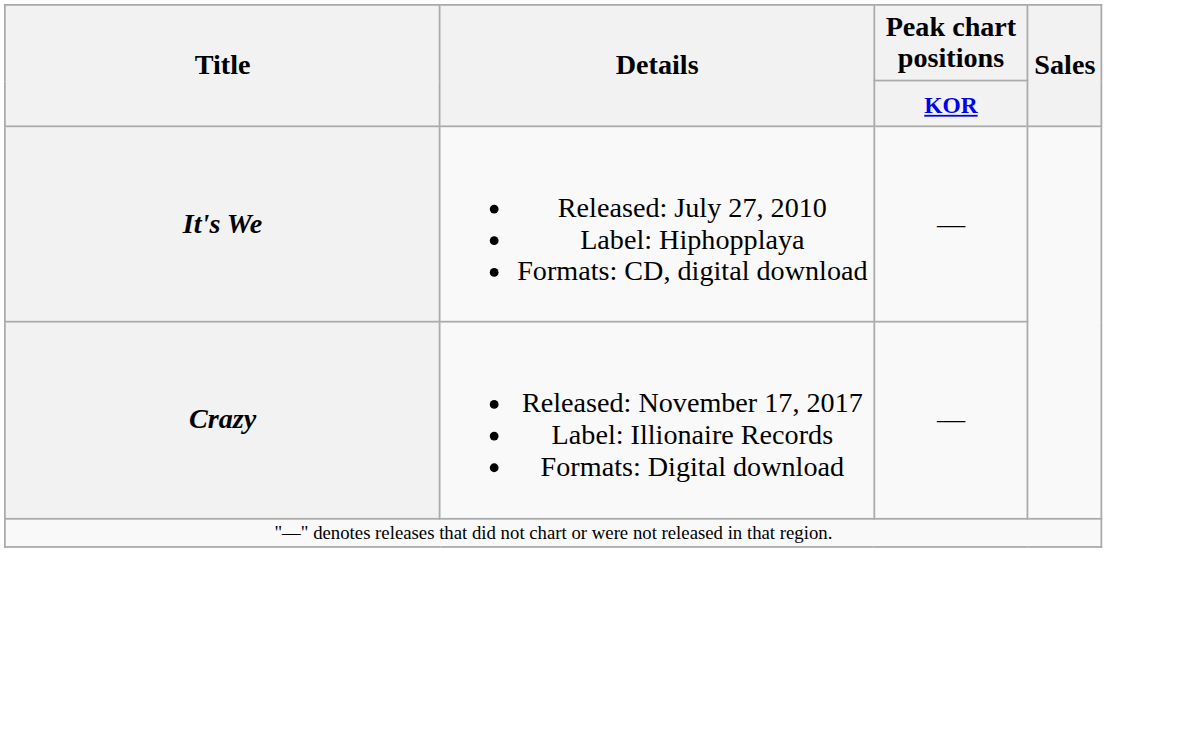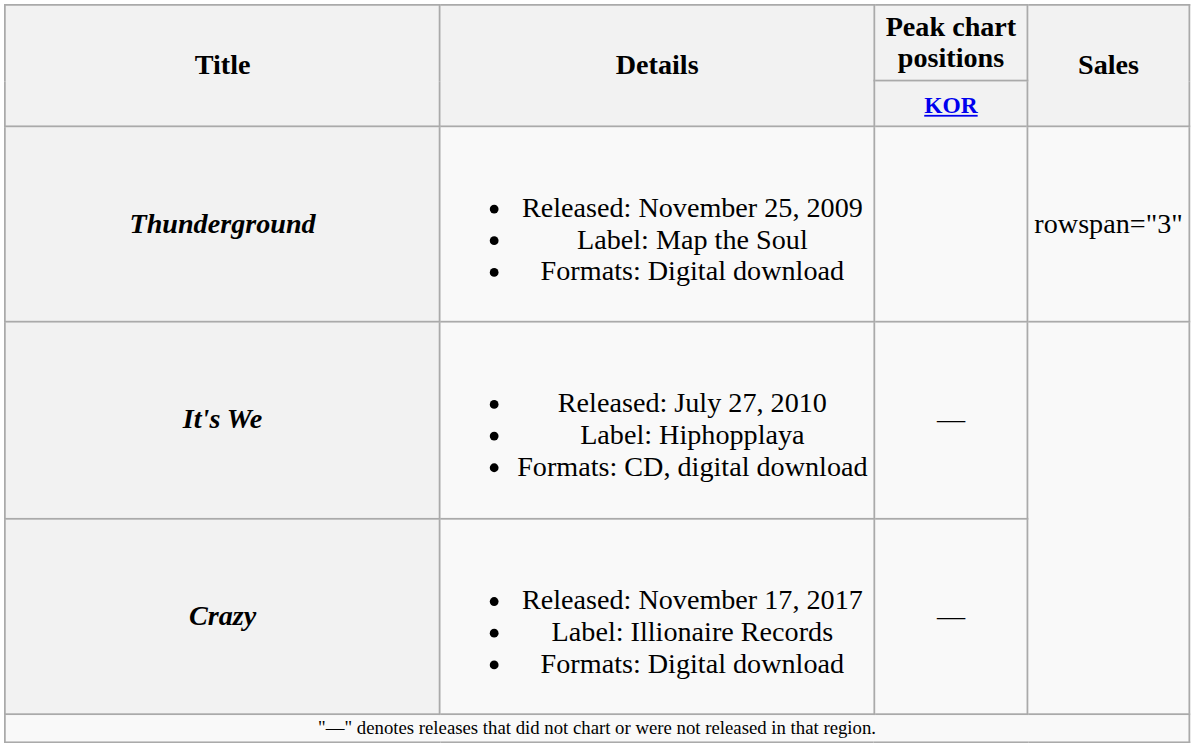+ row: (223, 223)
